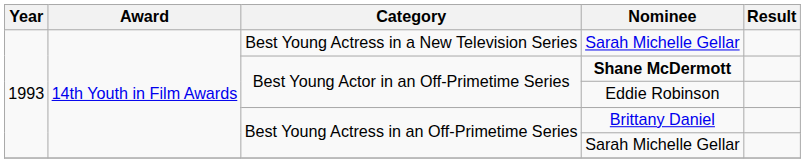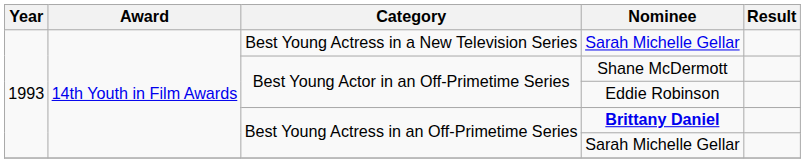(662, 68) bold -> (662, 68) normal
(662, 119) normal -> (662, 119) bold
